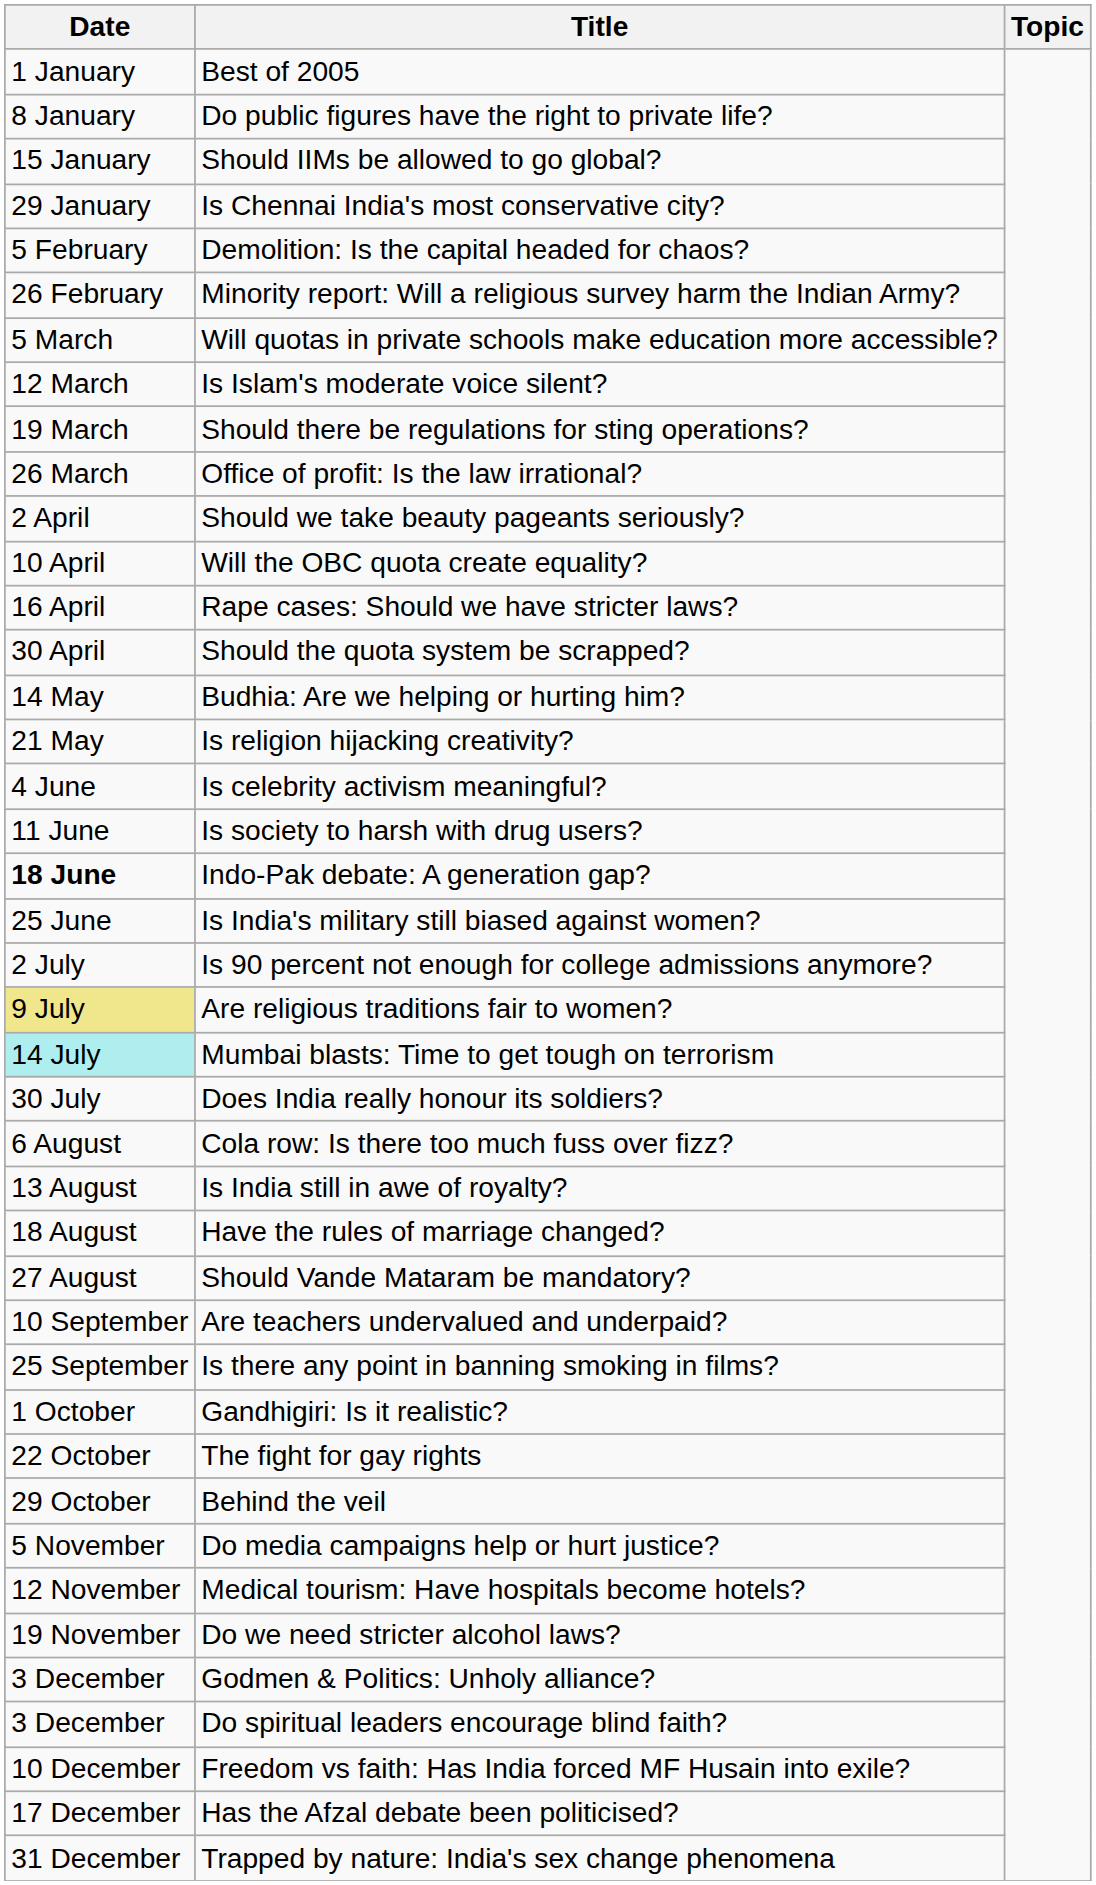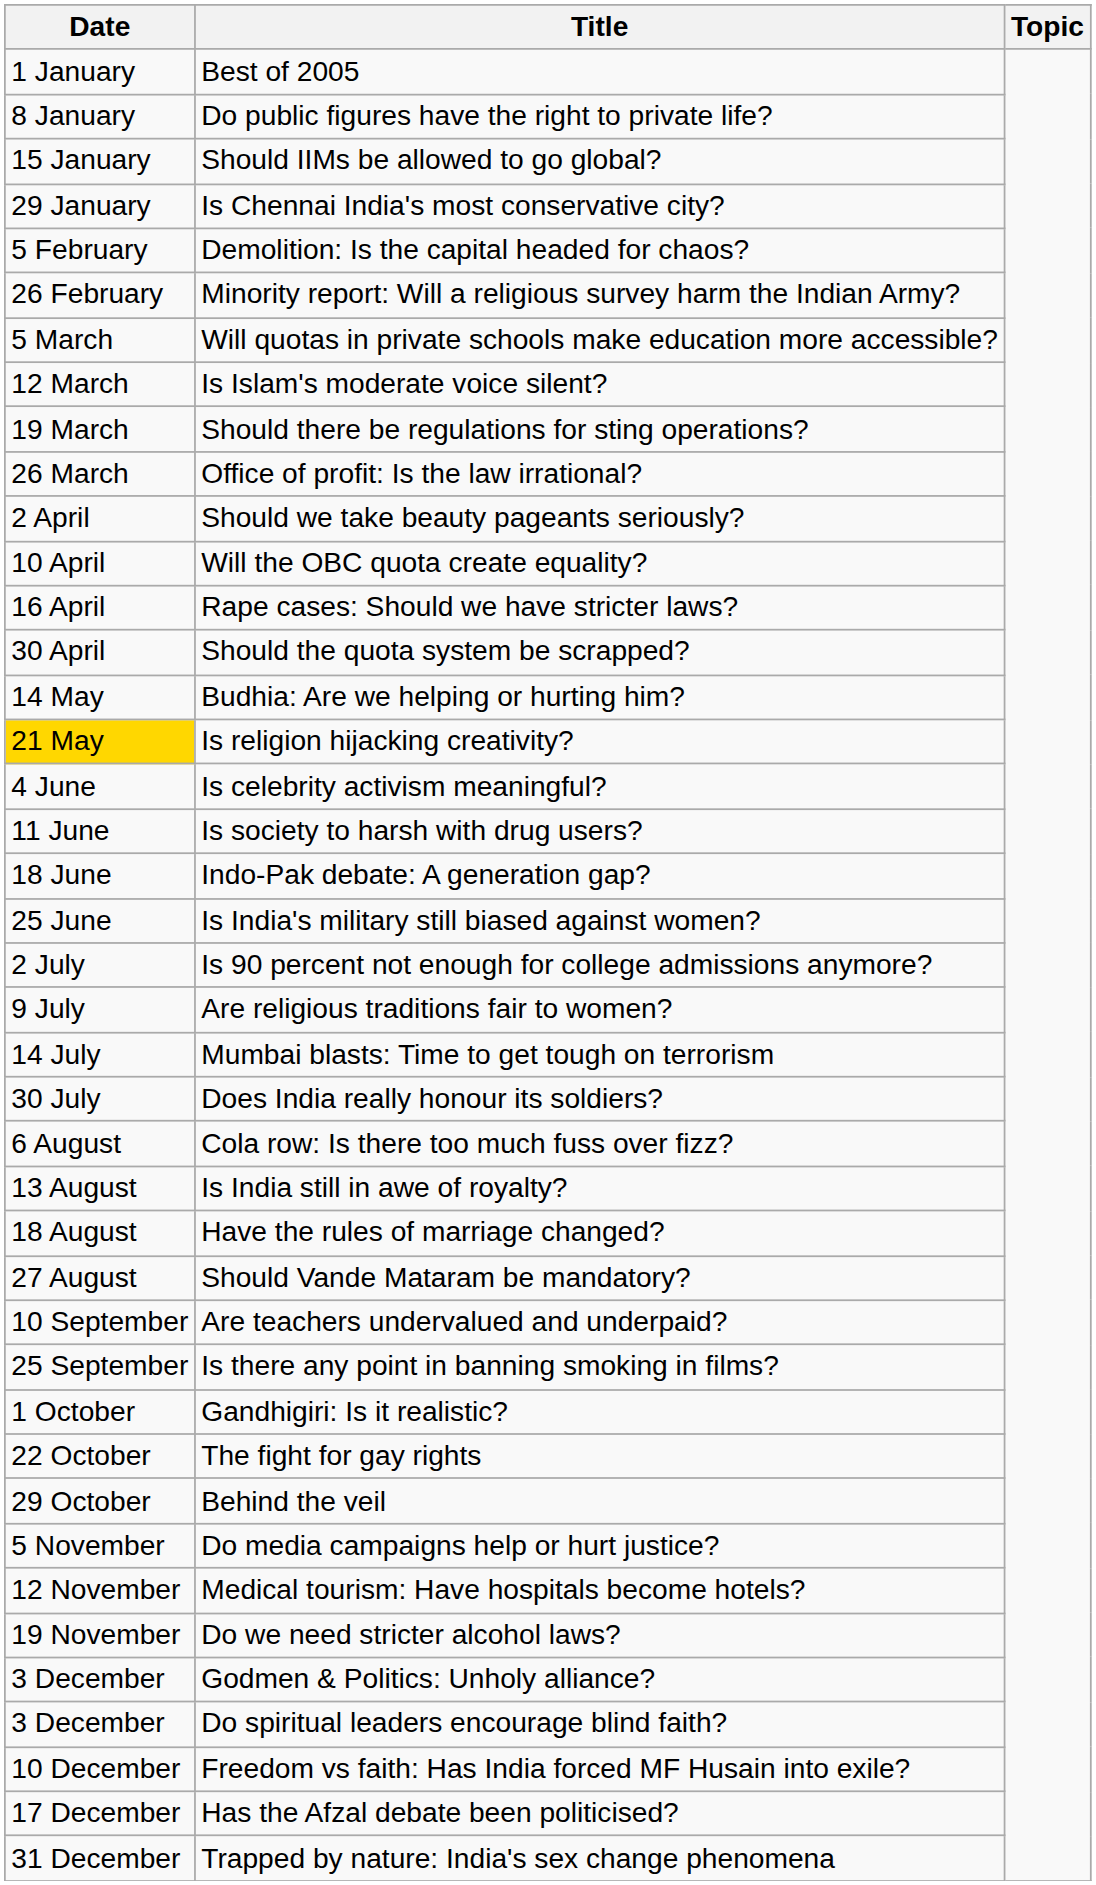(58, 741) no background -> (58, 741) gold background
(64, 875) bold -> (61, 875) normal
(48, 1009) khaki background -> (48, 1009) no background
(56, 1054) paleturquoise background -> (56, 1054) no background
